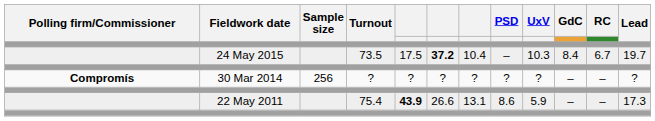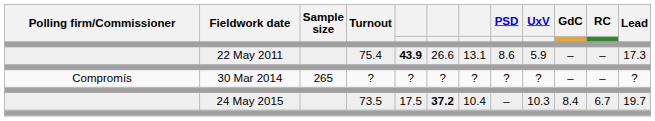rows swapped: (250, 56) <-> (250, 101)
(102, 79) bold -> (102, 79) normal
(323, 79) 256 -> (323, 79) 265
